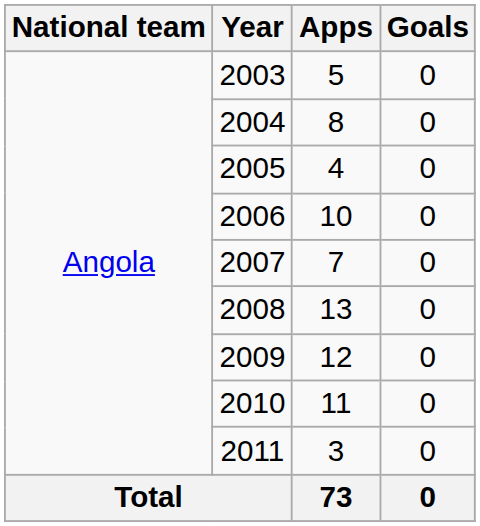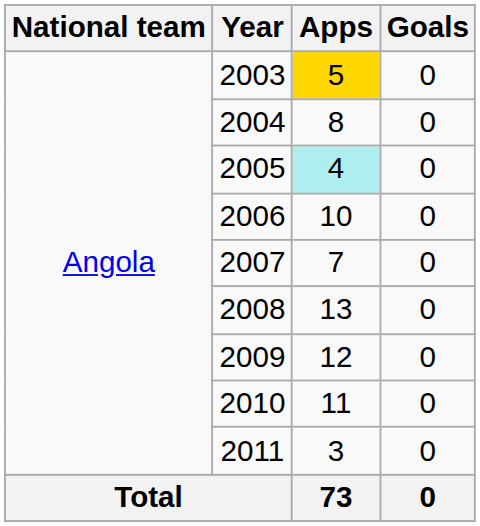(336, 74) no background -> (336, 74) gold background
(336, 168) no background -> (336, 168) paleturquoise background
